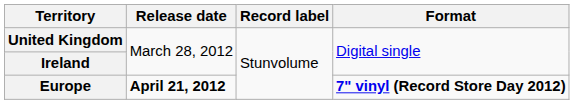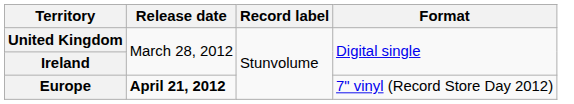(451, 87) bold -> (445, 87) normal
